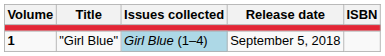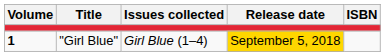(166, 41) lightblue background -> (166, 41) no background
(285, 41) no background -> (285, 41) gold background
